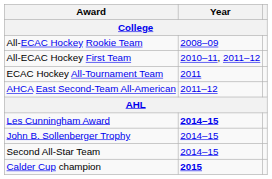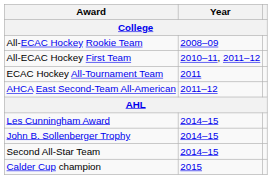(199, 120) bold -> (199, 120) normal
(191, 167) bold -> (191, 167) normal
